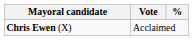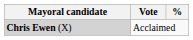(39, 27) no background -> (39, 27) lightgrey background
